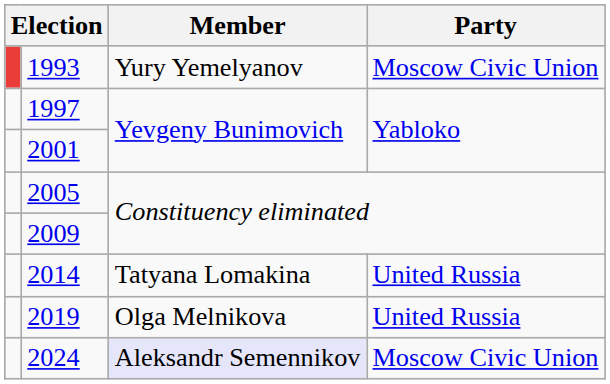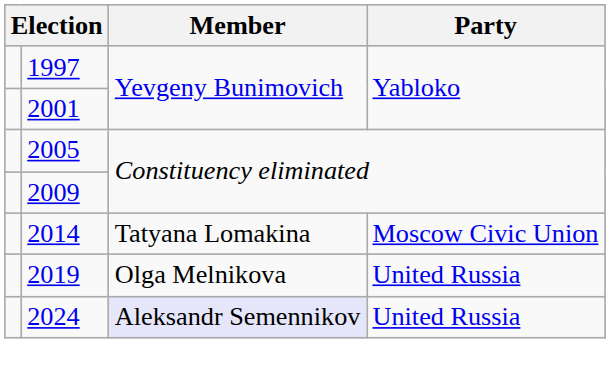- row: (53, 66)
(446, 274) United Russia -> (485, 233) Moscow Civic Union
(485, 358) Moscow Civic Union -> (446, 316) United Russia
